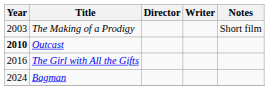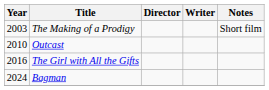(17, 45) bold -> (17, 45) normal
